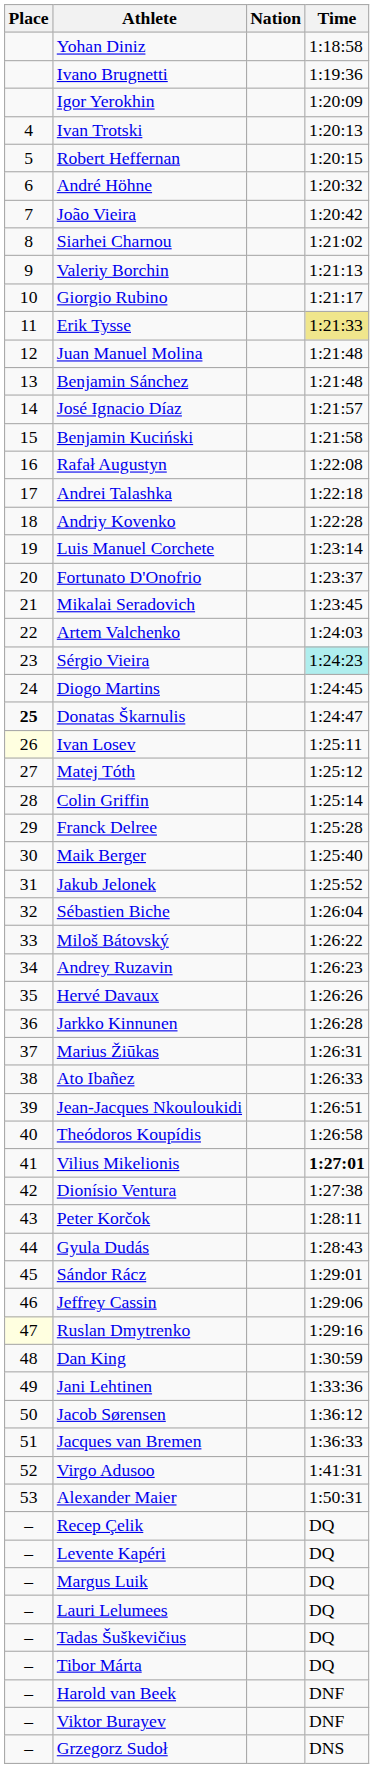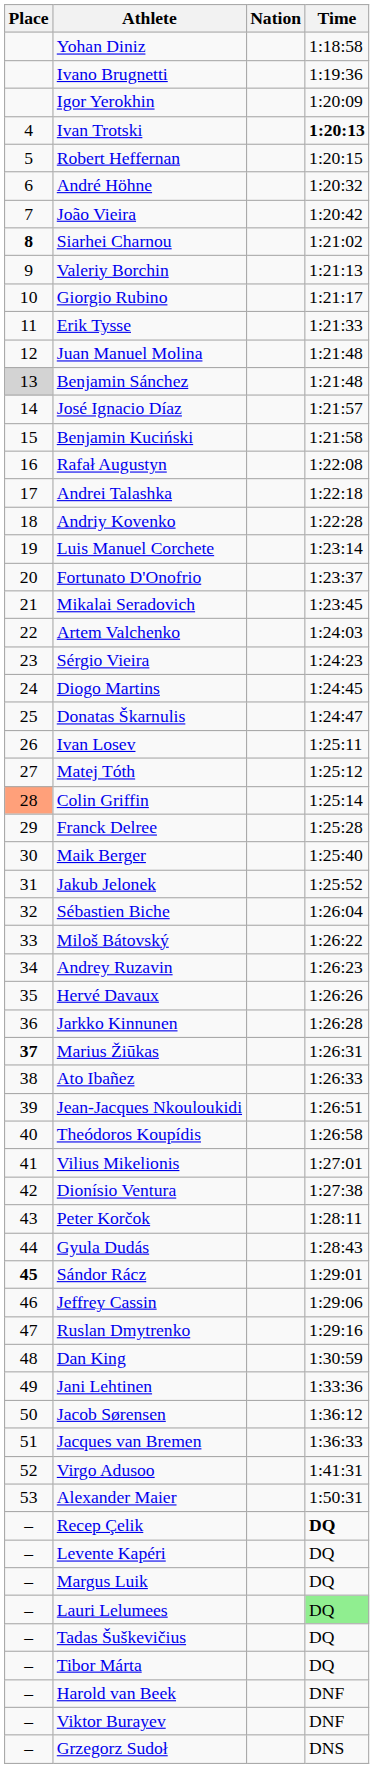(336, 130) normal -> (337, 130) bold
(29, 241) normal -> (29, 241) bold
(336, 325) khaki background -> (336, 325) no background
(29, 381) no background -> (29, 381) lightgrey background
(336, 660) paleturquoise background -> (336, 660) no background
(29, 716) bold -> (29, 716) normal
(29, 744) lightyellow background -> (29, 744) no background
(29, 800) no background -> (29, 800) lightsalmon background
(29, 1051) normal -> (29, 1051) bold
(337, 1162) bold -> (336, 1162) normal
(29, 1274) normal -> (29, 1274) bold
(29, 1330) lightyellow background -> (29, 1330) no background
(322, 1525) normal -> (322, 1525) bold
(322, 1609) no background -> (322, 1609) lightgreen background
